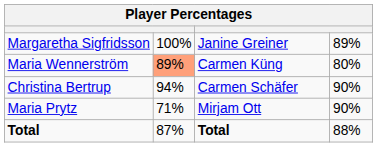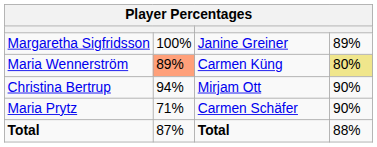(347, 65) no background -> (347, 65) khaki background
(248, 87) Carmen Schäfer -> (229, 87) Mirjam Ott
(229, 109) Mirjam Ott -> (248, 109) Carmen Schäfer
